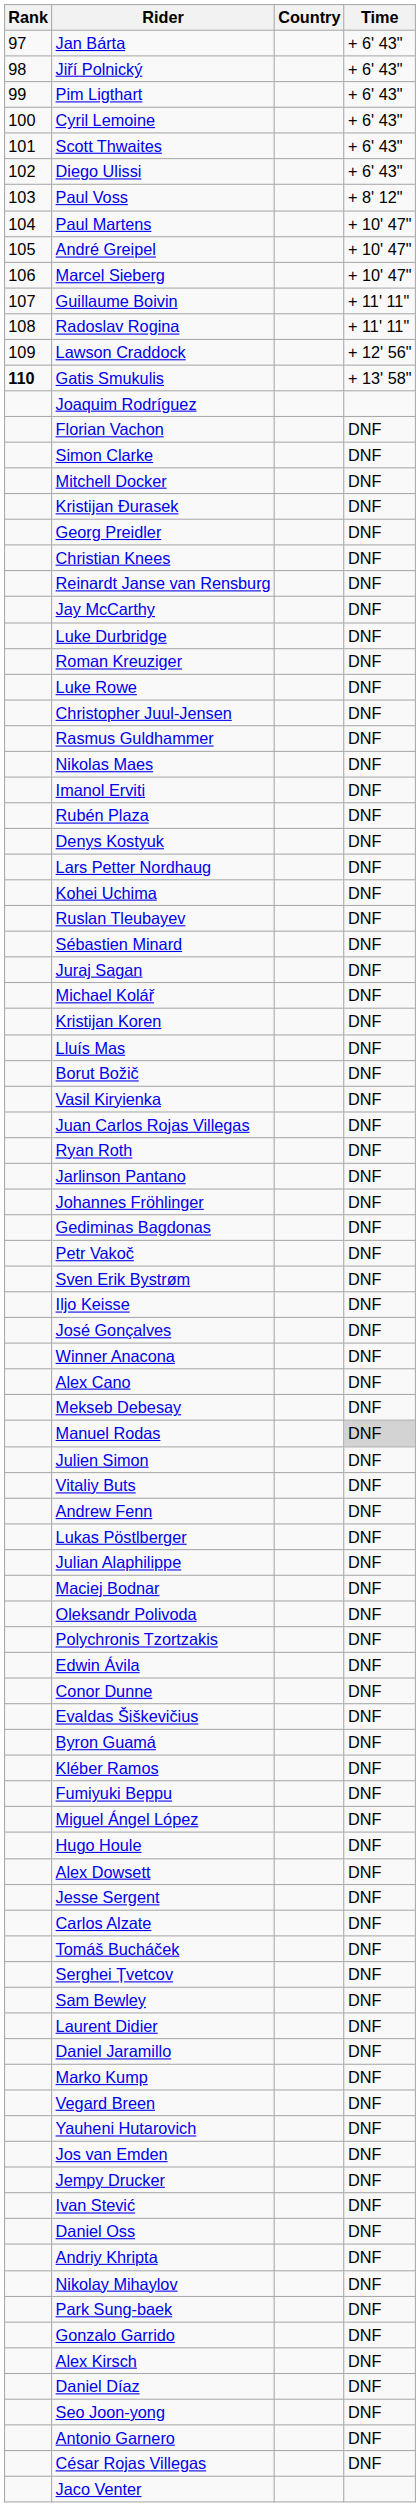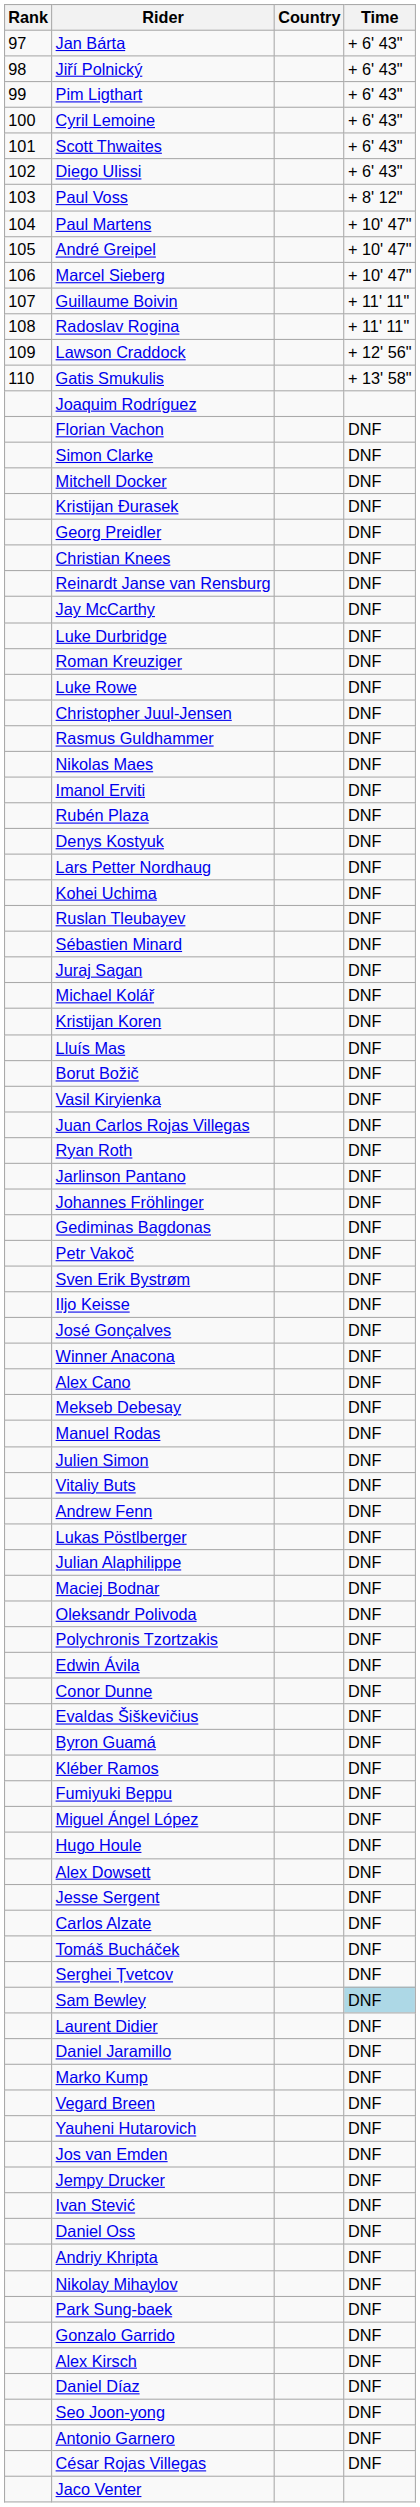(21, 378) bold -> (21, 378) normal
(365, 1434) lightgrey background -> (365, 1434) no background
(365, 2000) no background -> (365, 2000) lightblue background
